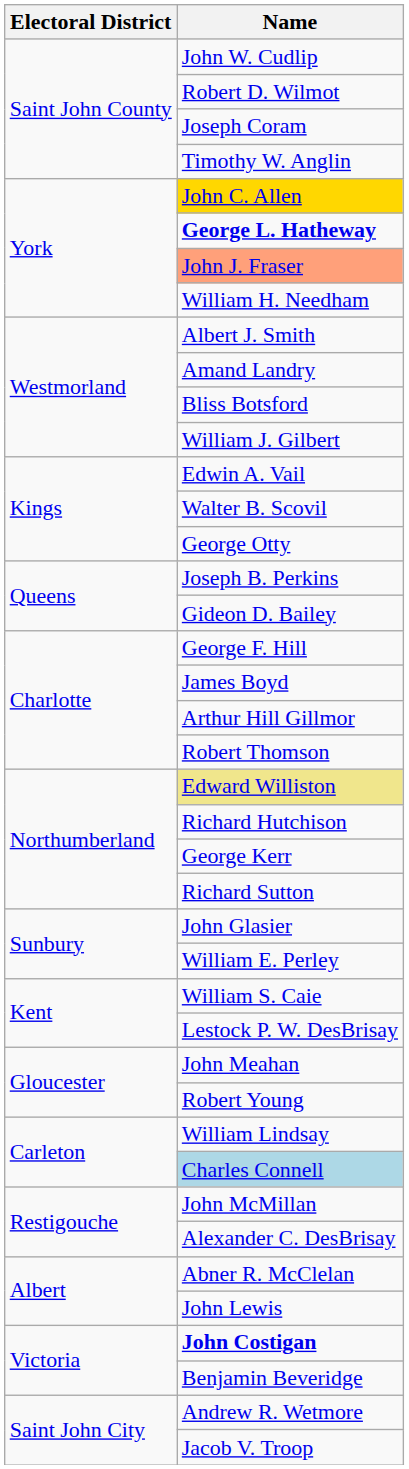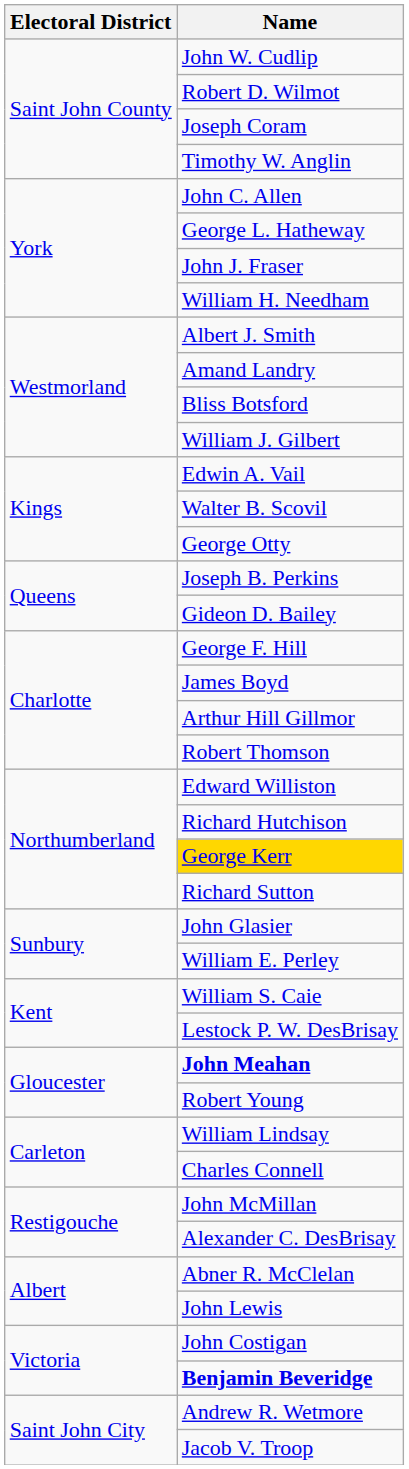(242, 195) gold background -> (242, 195) no background
(279, 230) bold -> (273, 230) normal
(242, 265) lightsalmon background -> (242, 265) no background
(259, 786) khaki background -> (259, 786) no background
(237, 856) no background -> (237, 856) gold background
(241, 1064) normal -> (246, 1064) bold
(253, 1169) lightblue background -> (253, 1169) no background
(249, 1342) bold -> (244, 1342) normal
(272, 1377) normal -> (277, 1377) bold
